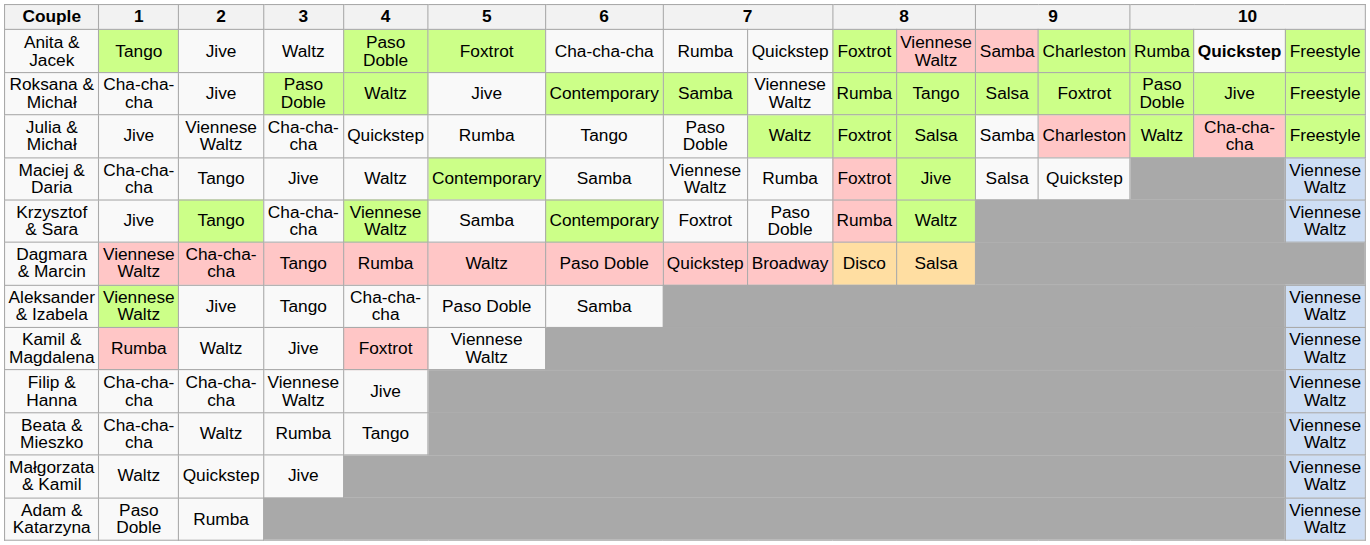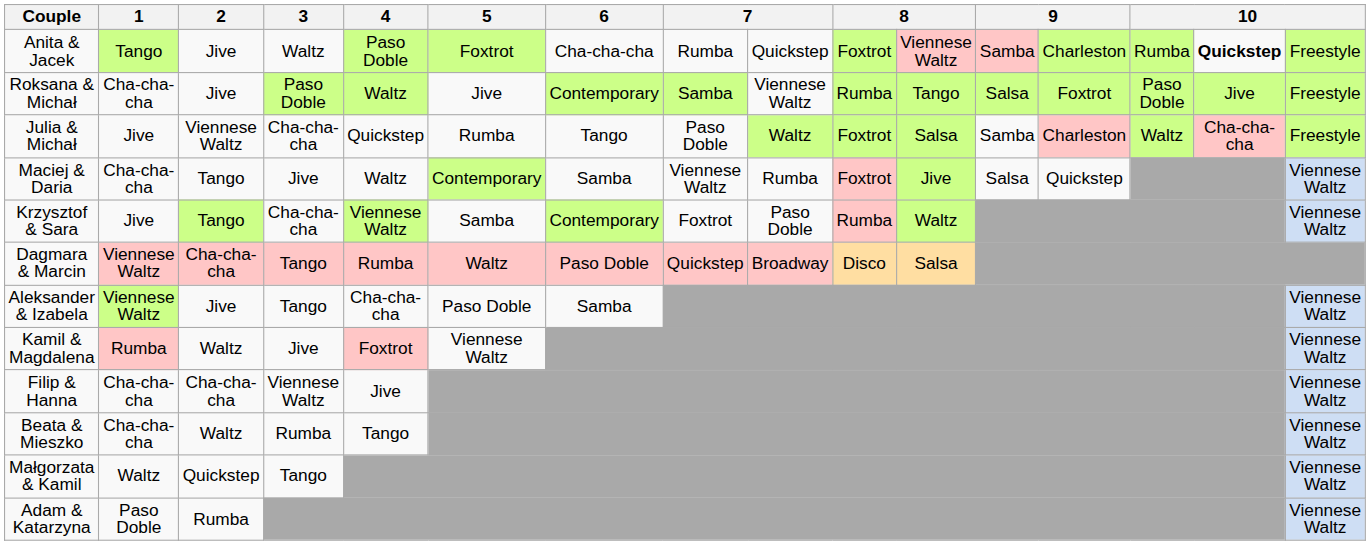(303, 476) Jive -> (303, 476) Tango
